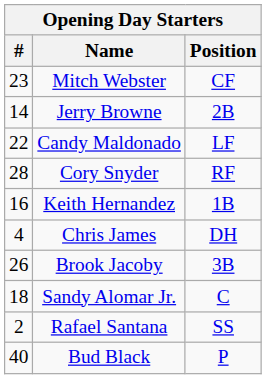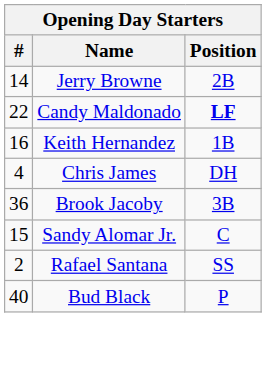- row: (109, 81)
(223, 142) normal -> (223, 111) bold
- row: (109, 173)
(19, 265) 26 -> (19, 204) 36
(19, 296) 18 -> (19, 234) 15
